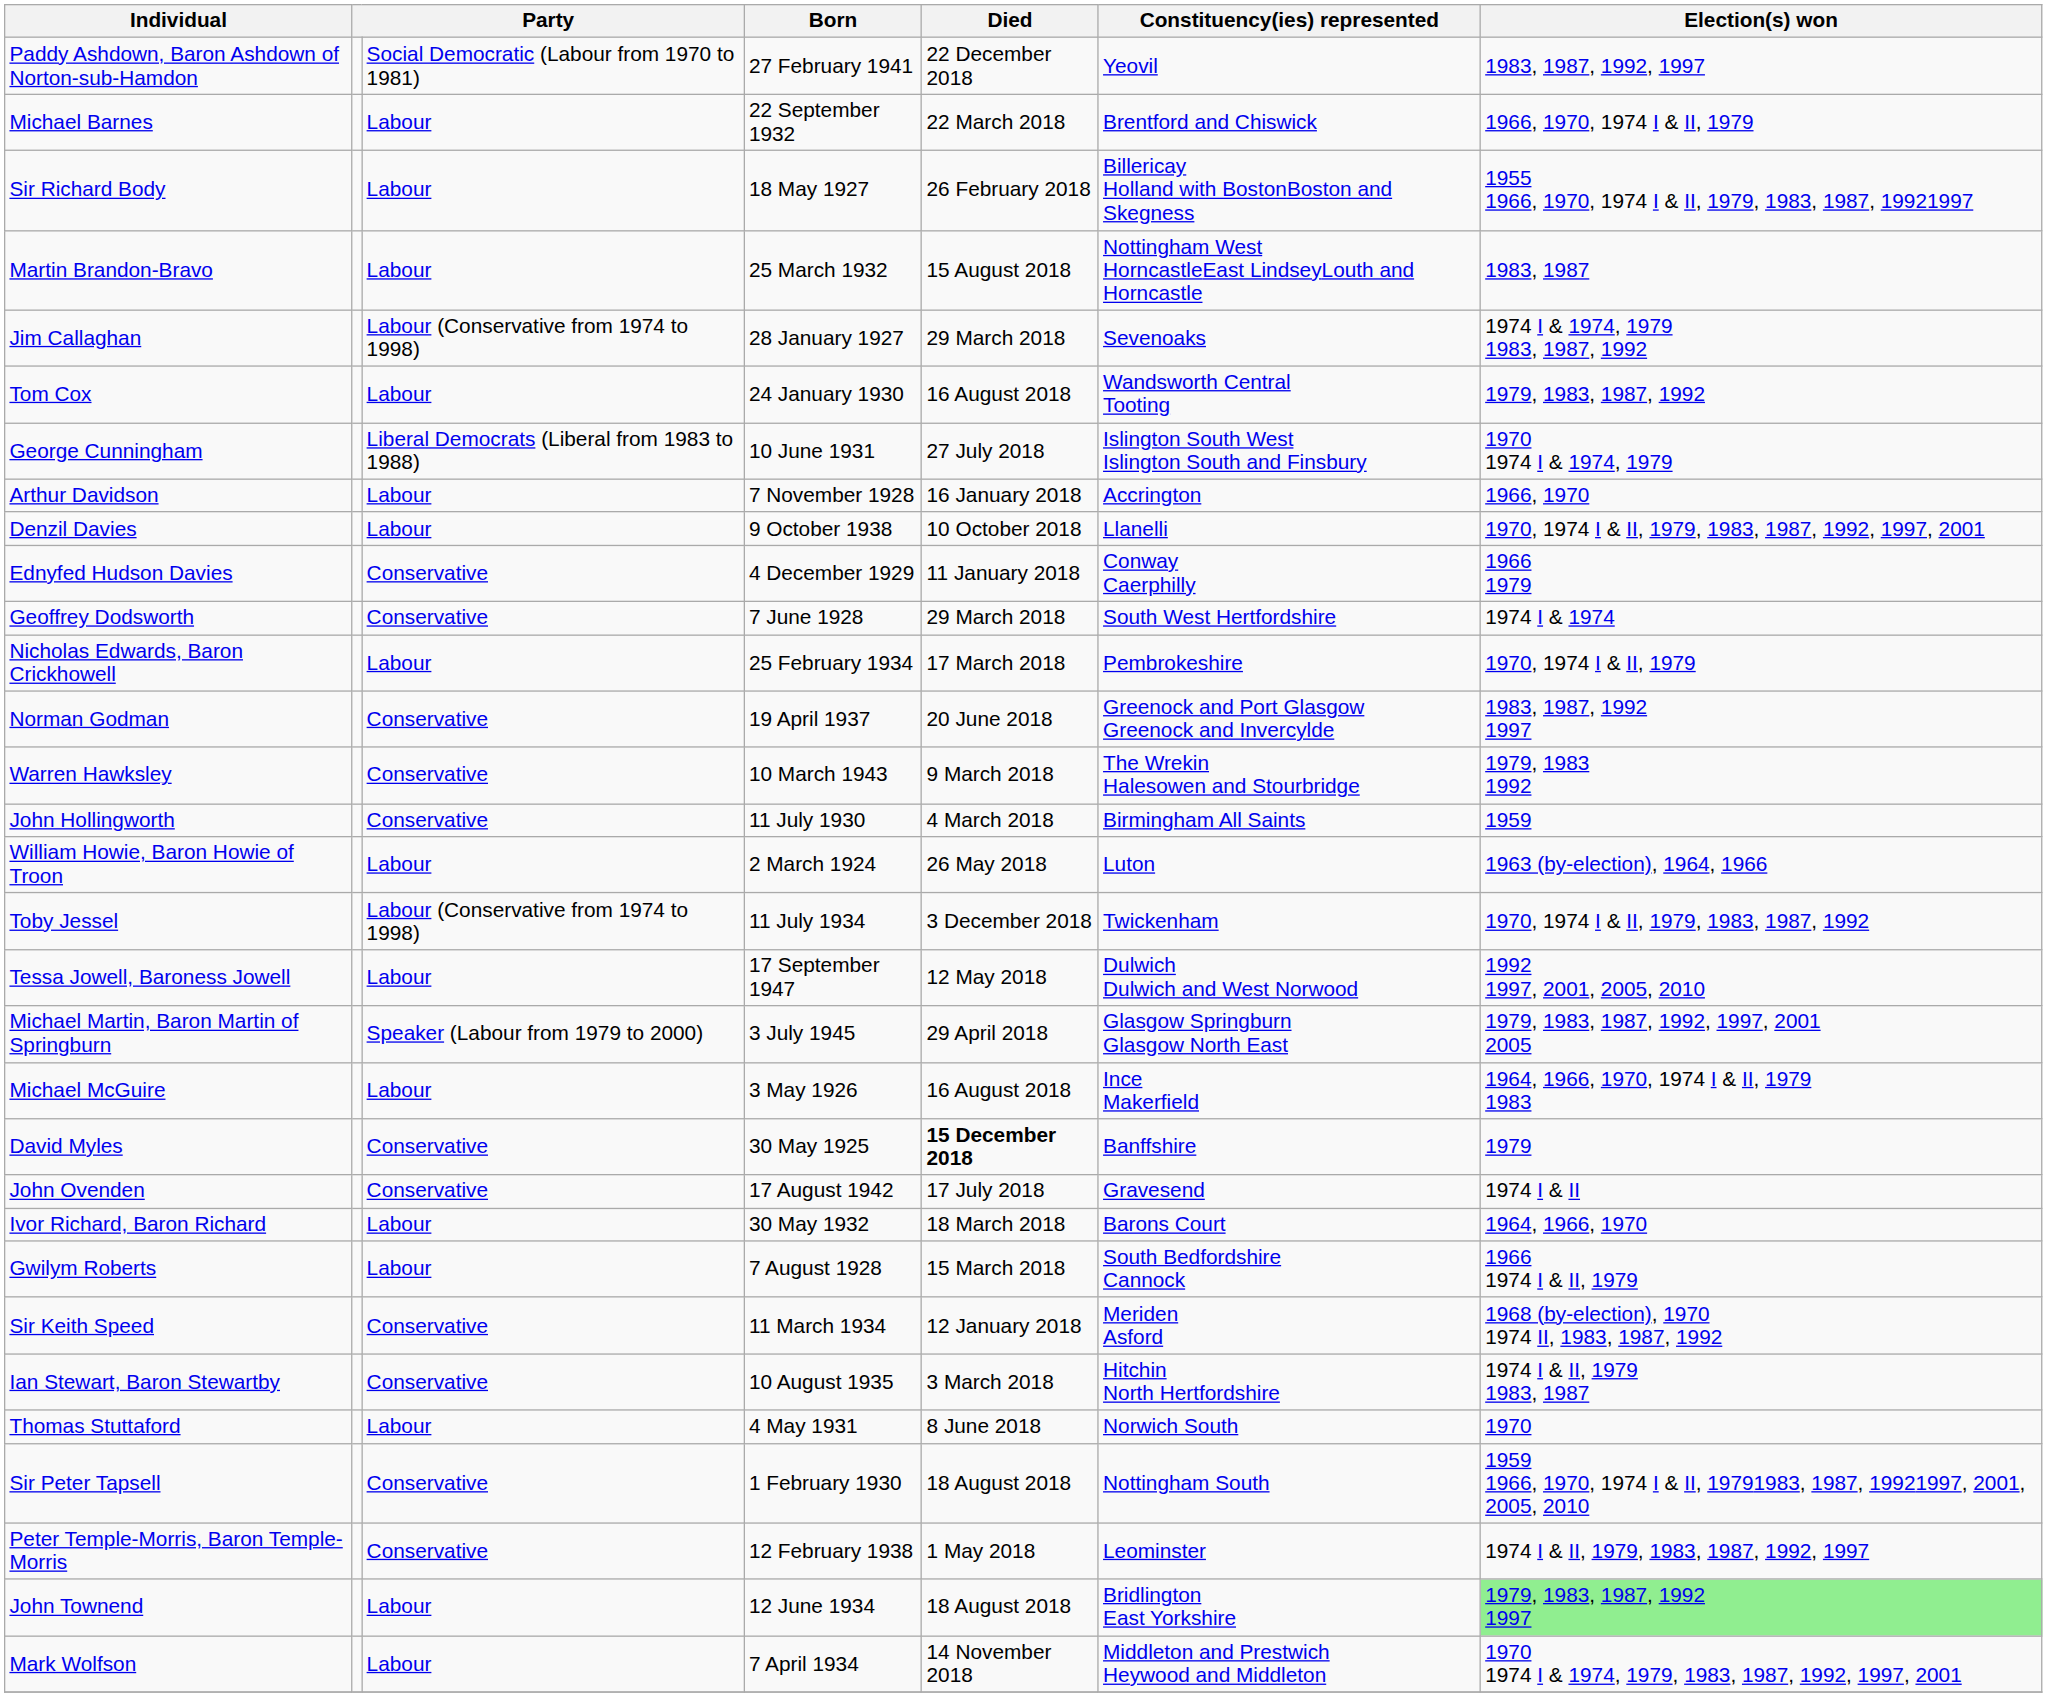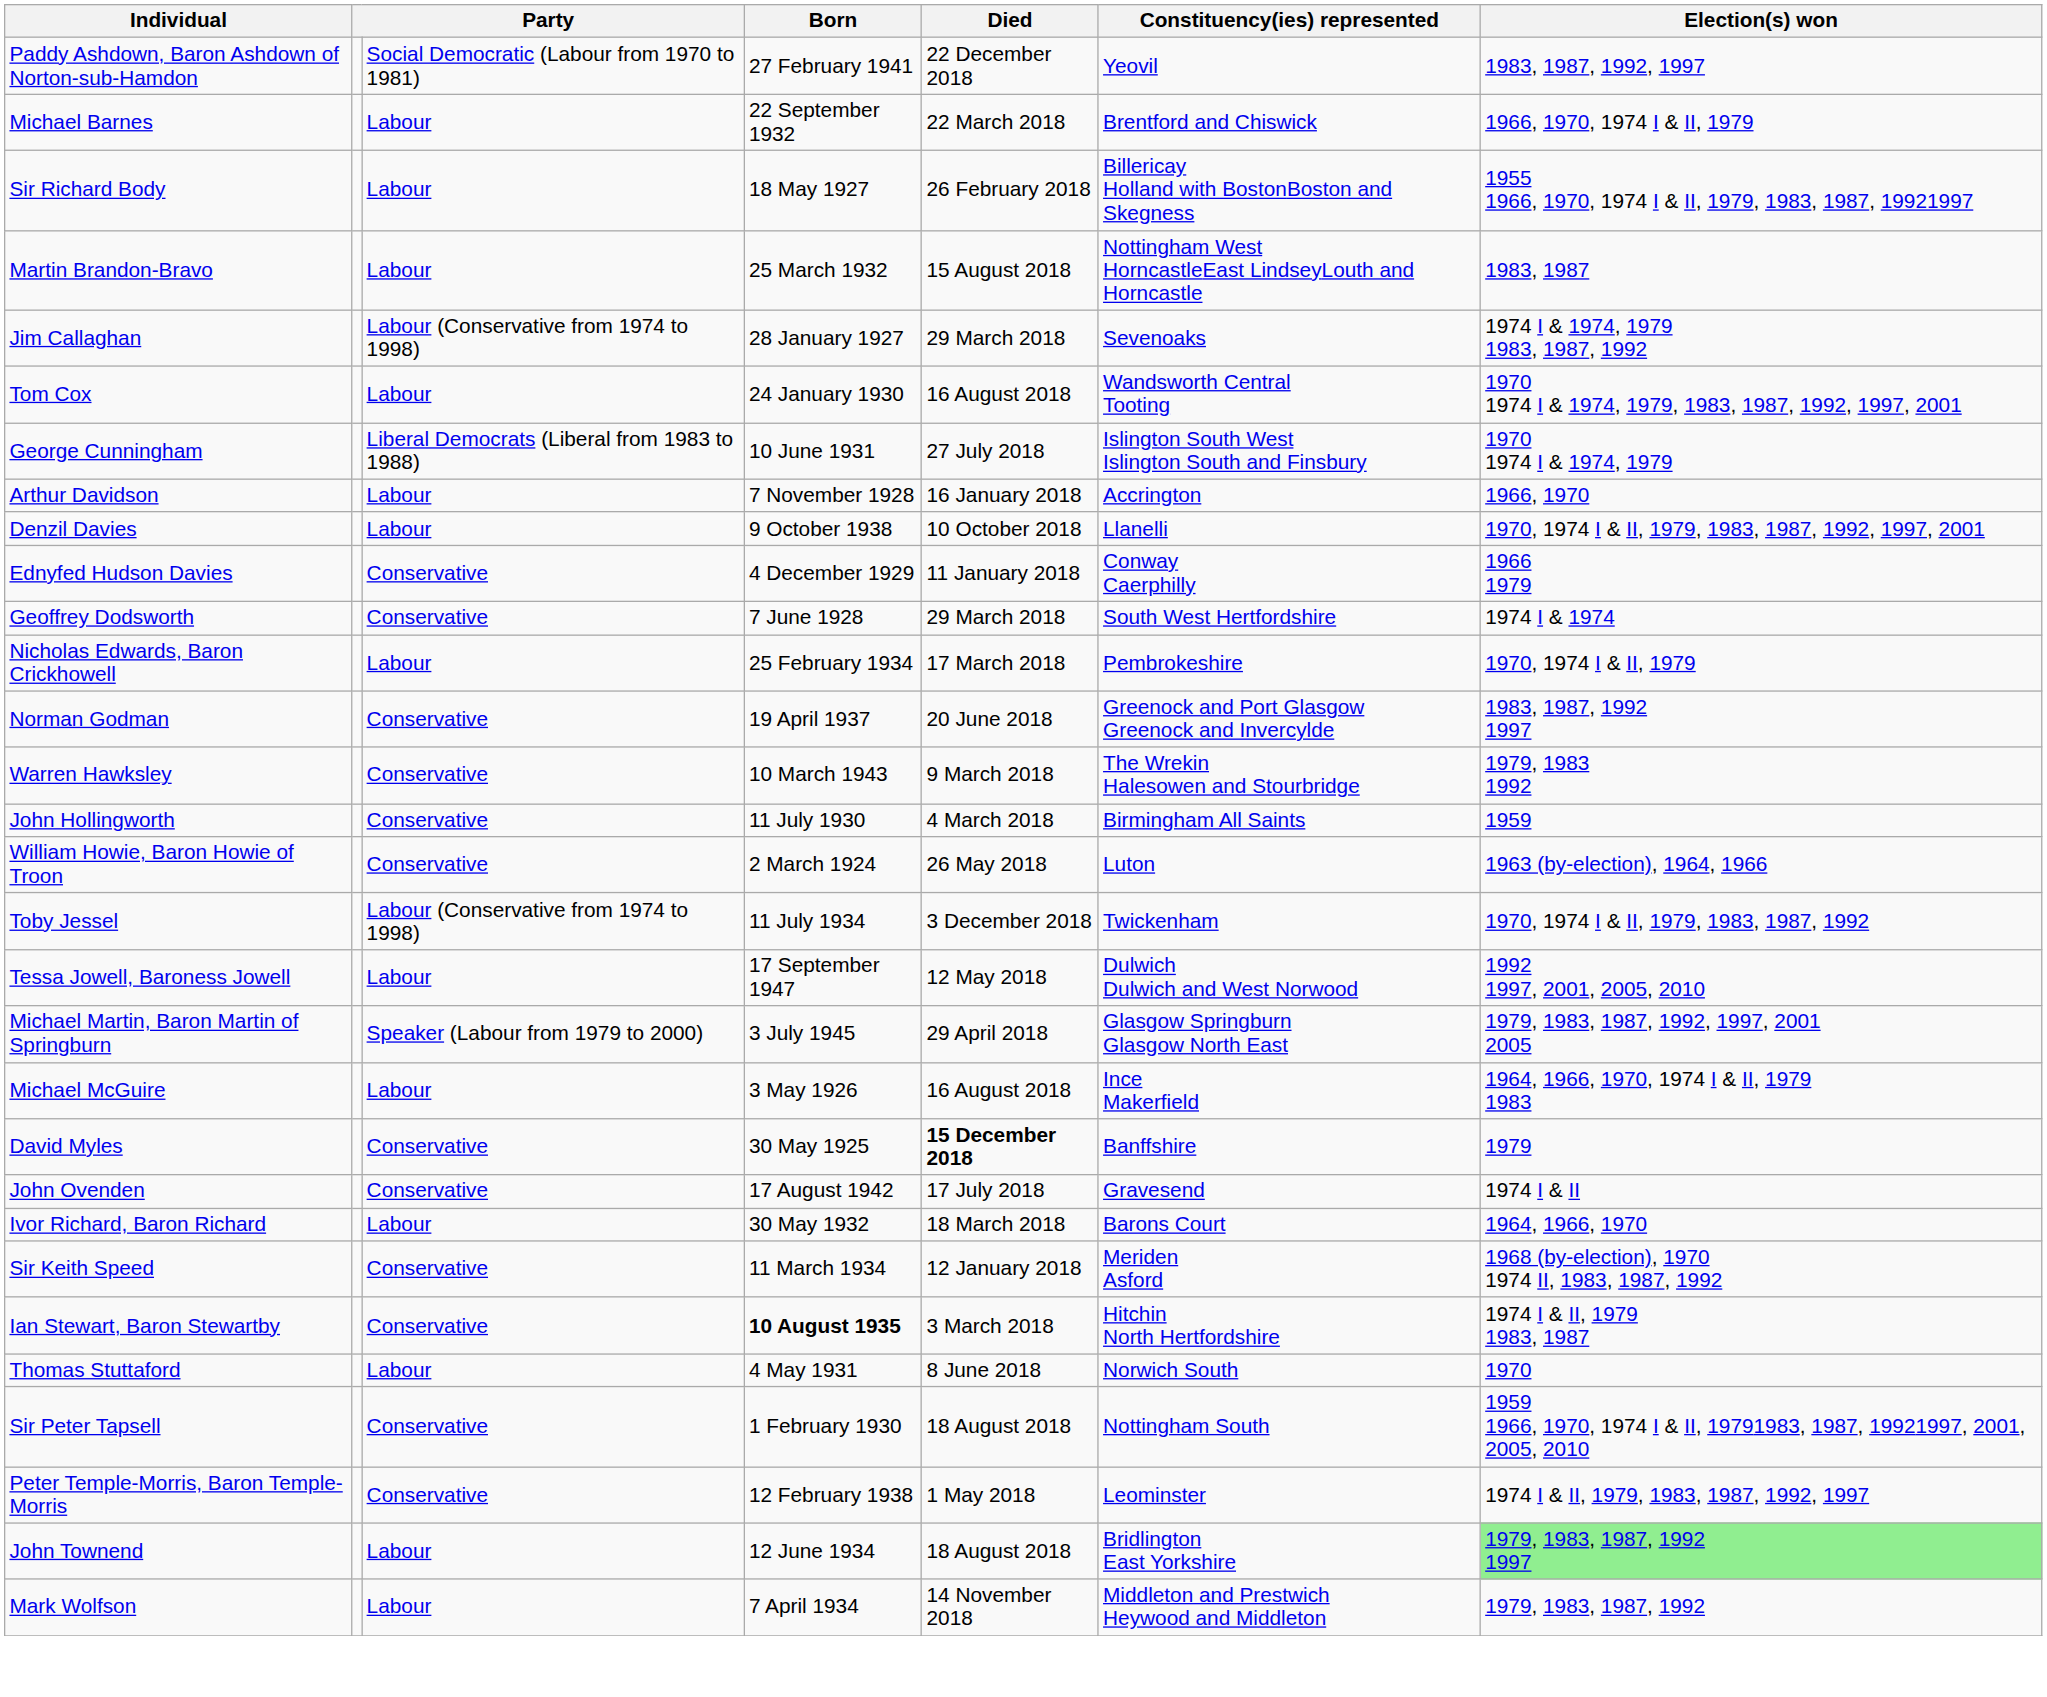(1595, 394) 1979, 1983, 1987, 1992 -> (1723, 394) 1970 1974 I & 1974, 1979, 1983, 1987, 1992, 1997, 2001
(399, 864) Labour -> (427, 864) Conservative
- row: (83, 1268)
(821, 1381) normal -> (825, 1325) bold
(1723, 1663) 1970 1974 I & 1974, 1979, 1983, 1987, 1992, 1997, 2001 -> (1595, 1607) 1979, 1983, 1987, 1992
